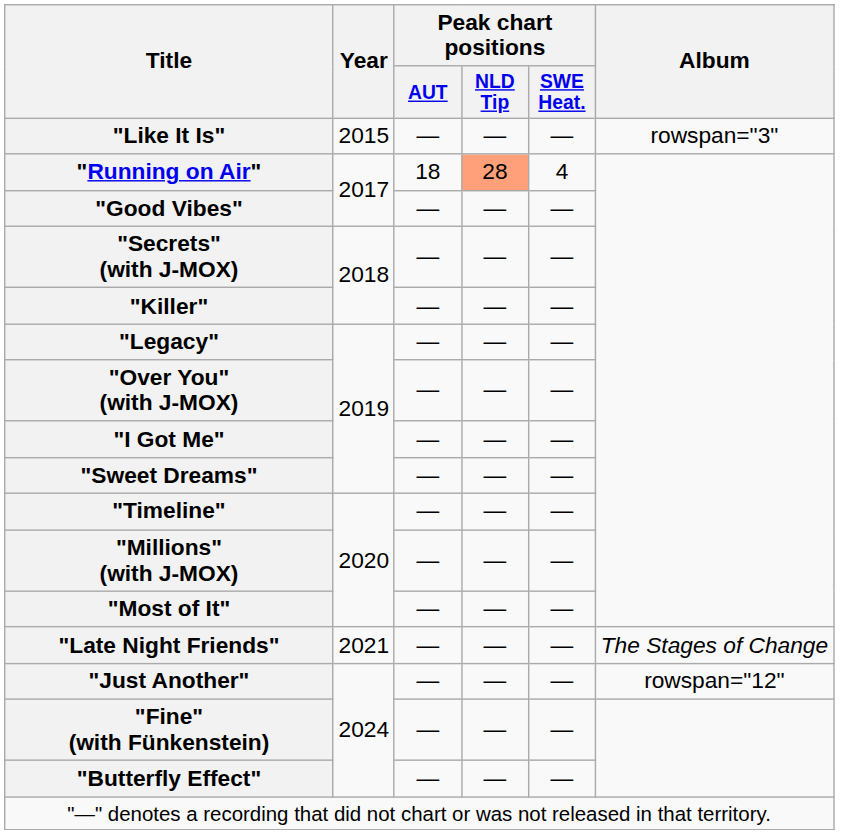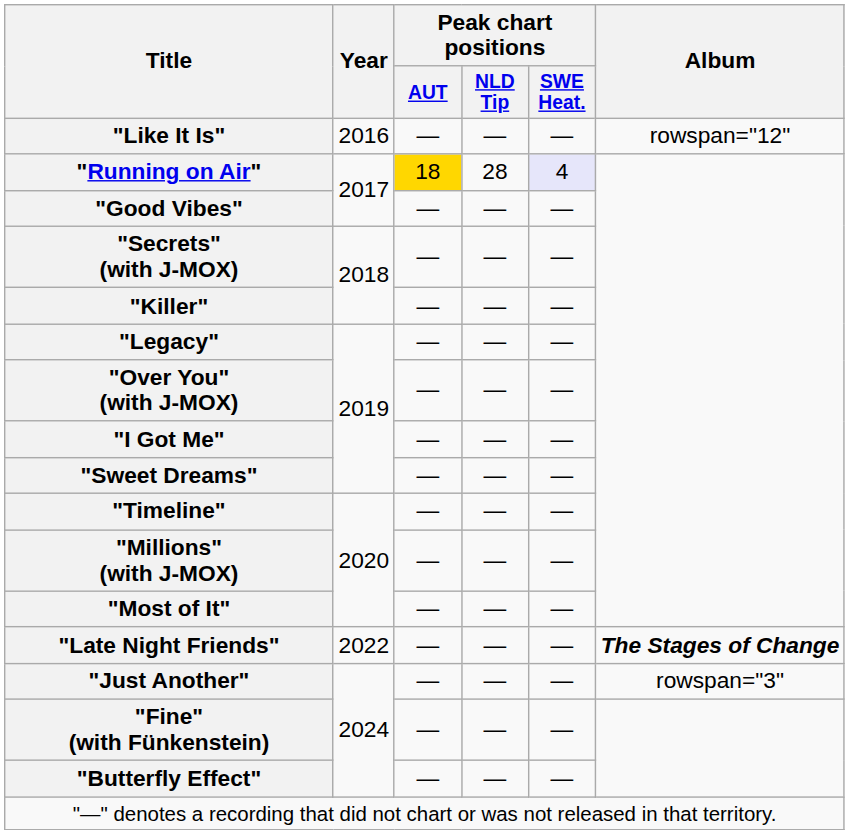(364, 135) 2015 -> (364, 135) 2016
(714, 135) rowspan="3" -> (720, 135) rowspan="12"
(428, 171) no background -> (428, 171) gold background
(495, 171) lightsalmon background -> (495, 171) no background
(562, 171) no background -> (562, 171) lavender background
(364, 644) 2021 -> (364, 644) 2022
(714, 644) normal -> (720, 644) bold
(714, 680) rowspan="12" -> (720, 680) rowspan="3"
